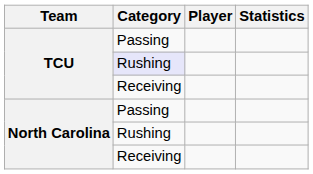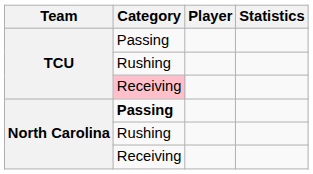(144, 63) lavender background -> (144, 63) no background
(149, 86) no background -> (149, 86) pink background
(143, 110) normal -> (145, 110) bold
